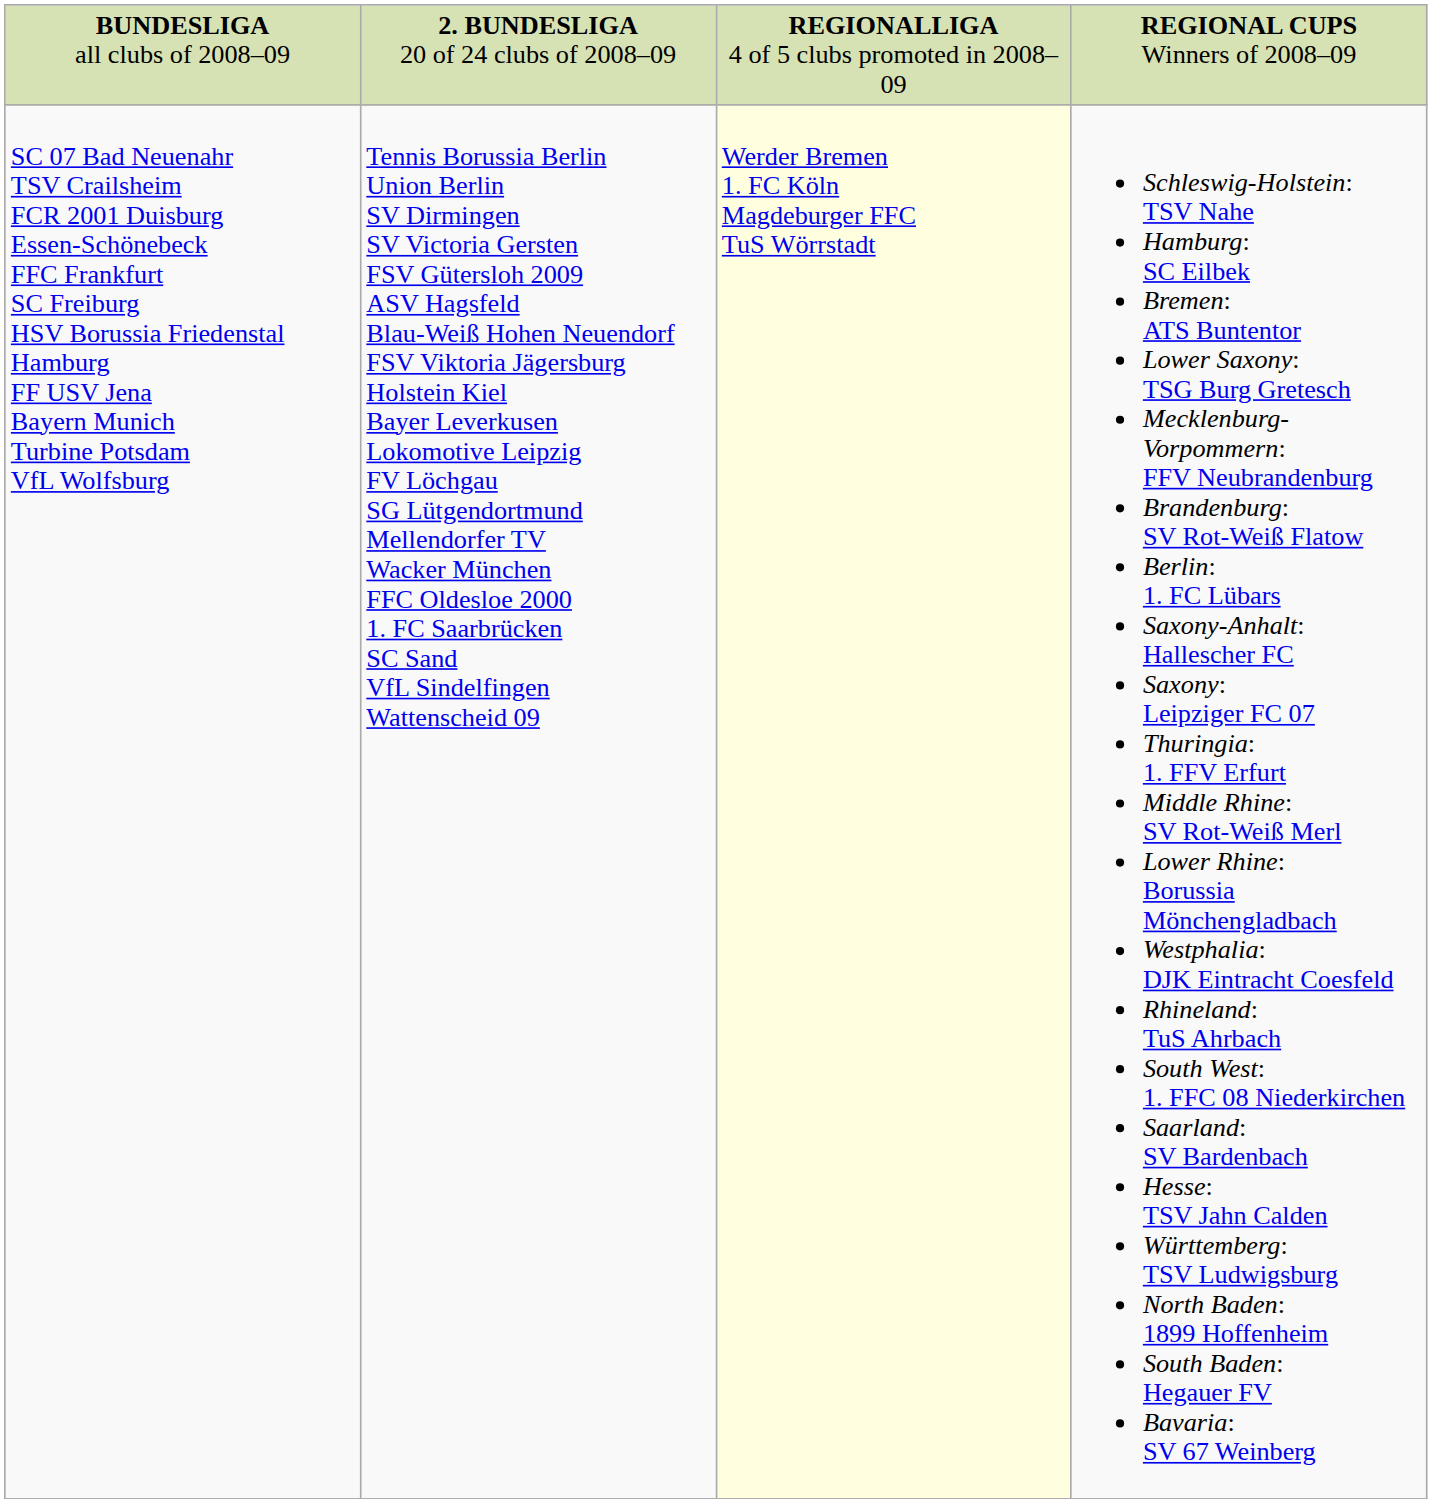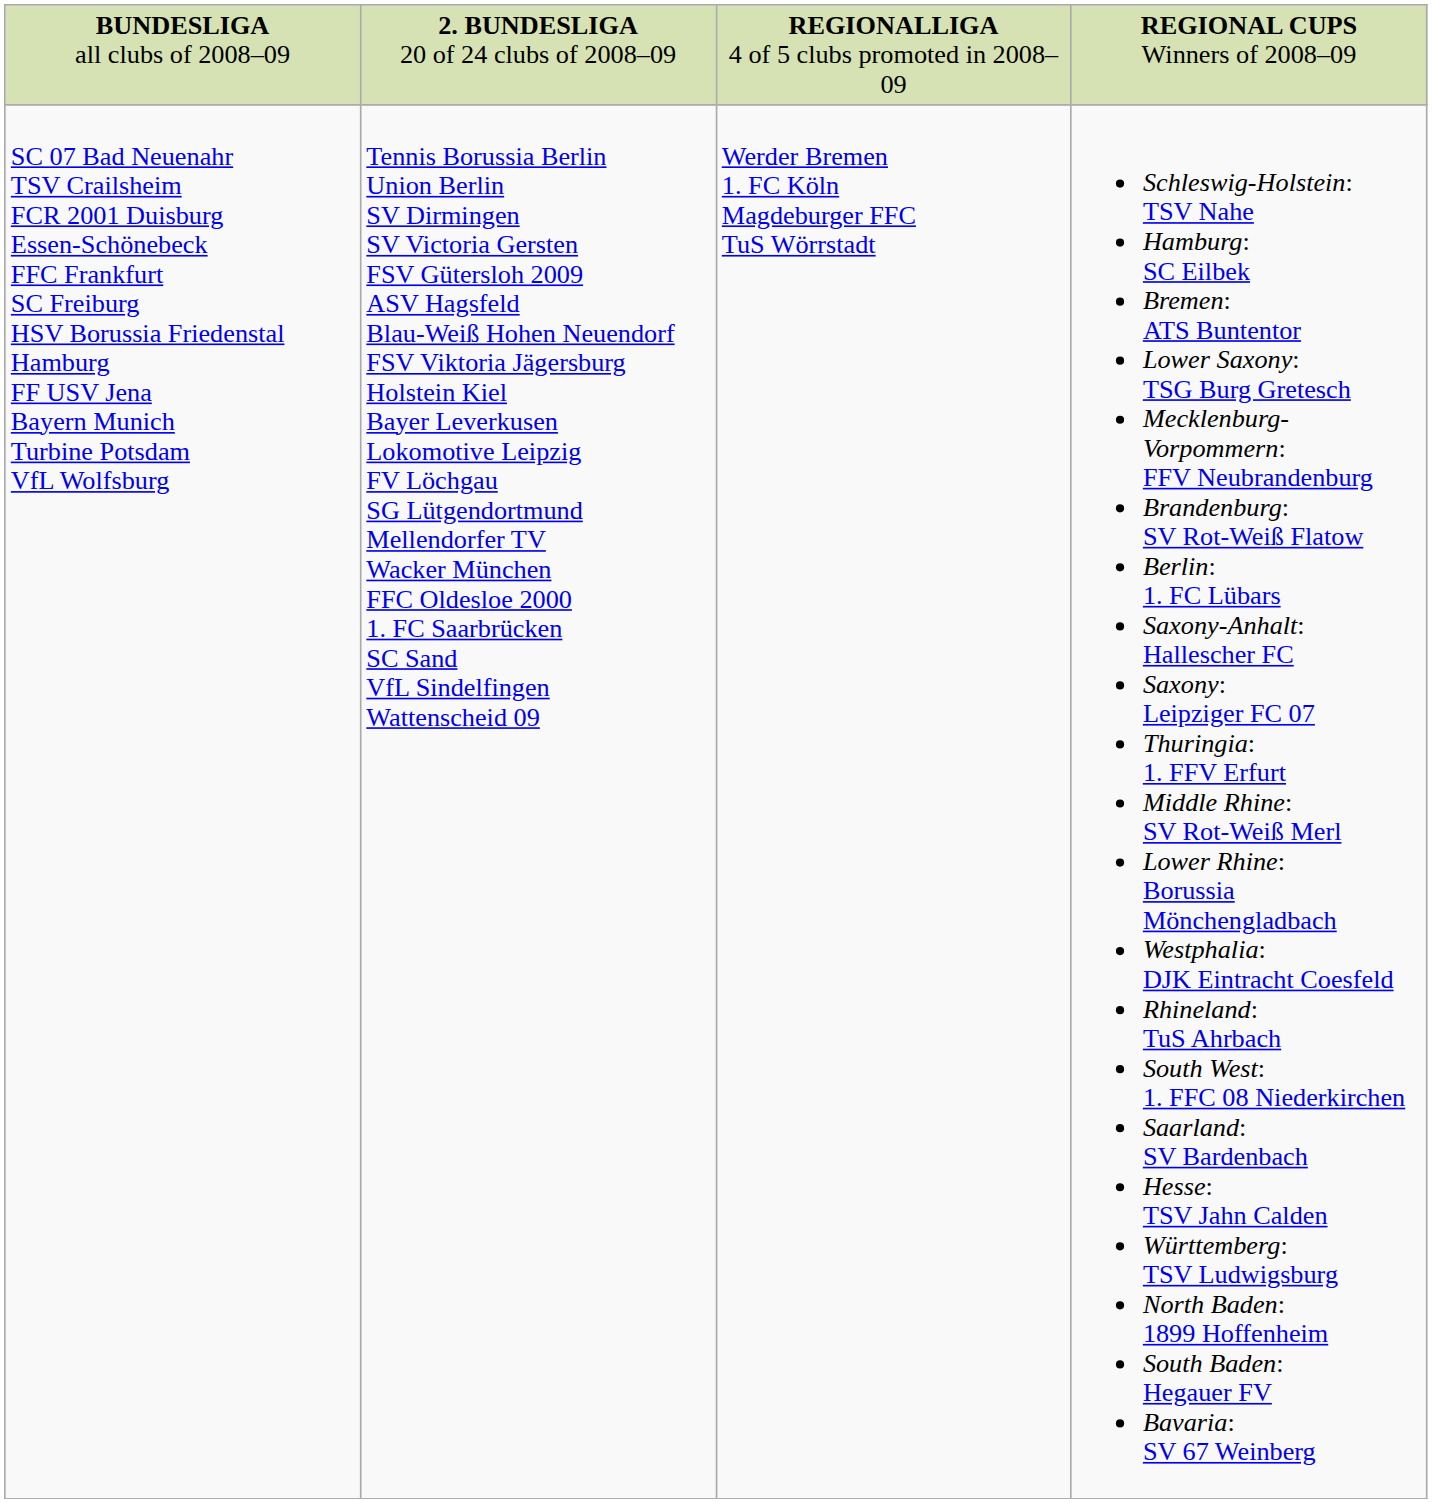(819, 199) lightyellow background -> (819, 199) no background
